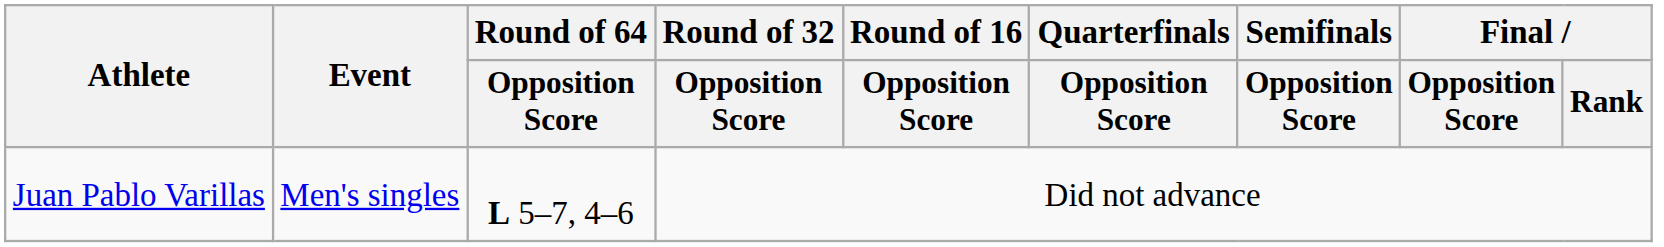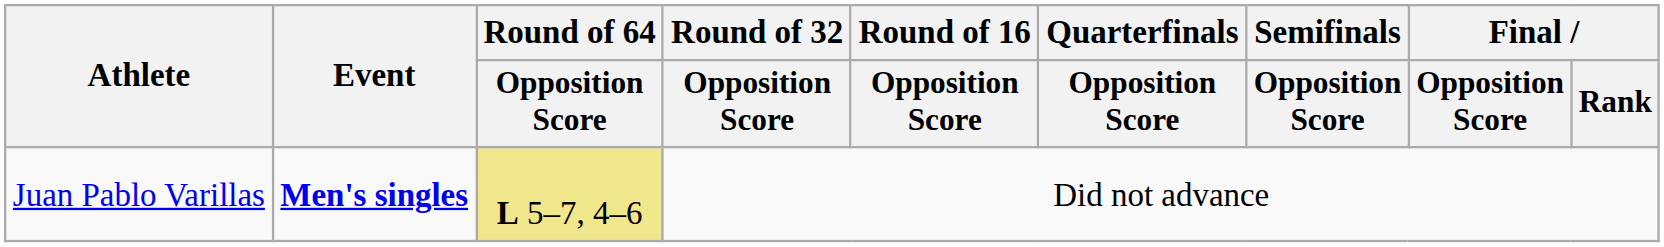(370, 194) normal -> (374, 194) bold
(561, 213) no background -> (570, 213) khaki background
